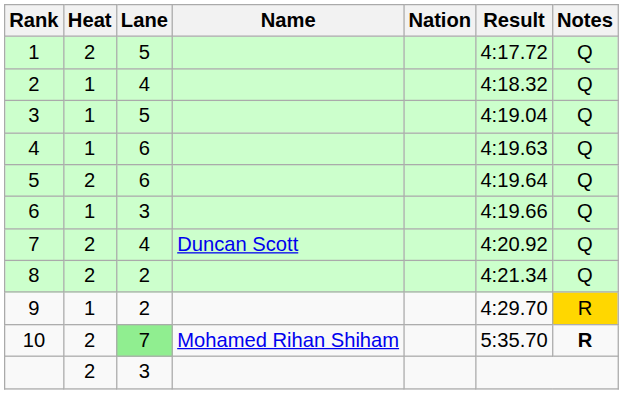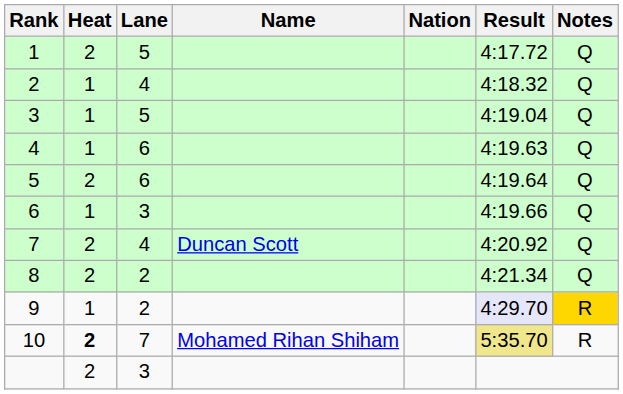(514, 308) no background -> (514, 308) lavender background
(90, 340) normal -> (90, 340) bold
(144, 340) lightgreen background -> (144, 340) no background
(514, 340) no background -> (514, 340) khaki background
(585, 340) bold -> (585, 340) normal
